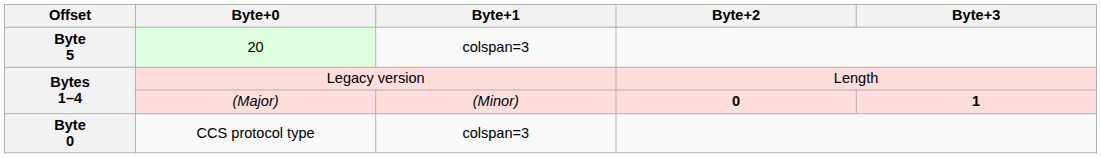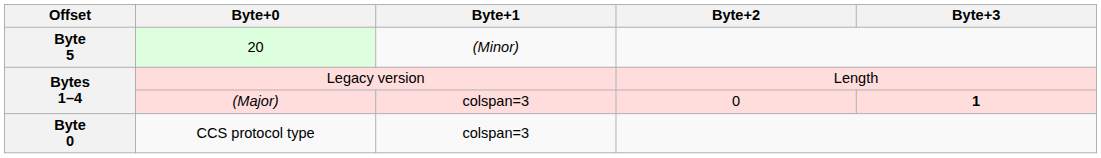(496, 47) colspan=3 -> (496, 47) (Minor)
(496, 101) (Minor) -> (496, 101) colspan=3
(736, 101) bold -> (736, 101) normal
